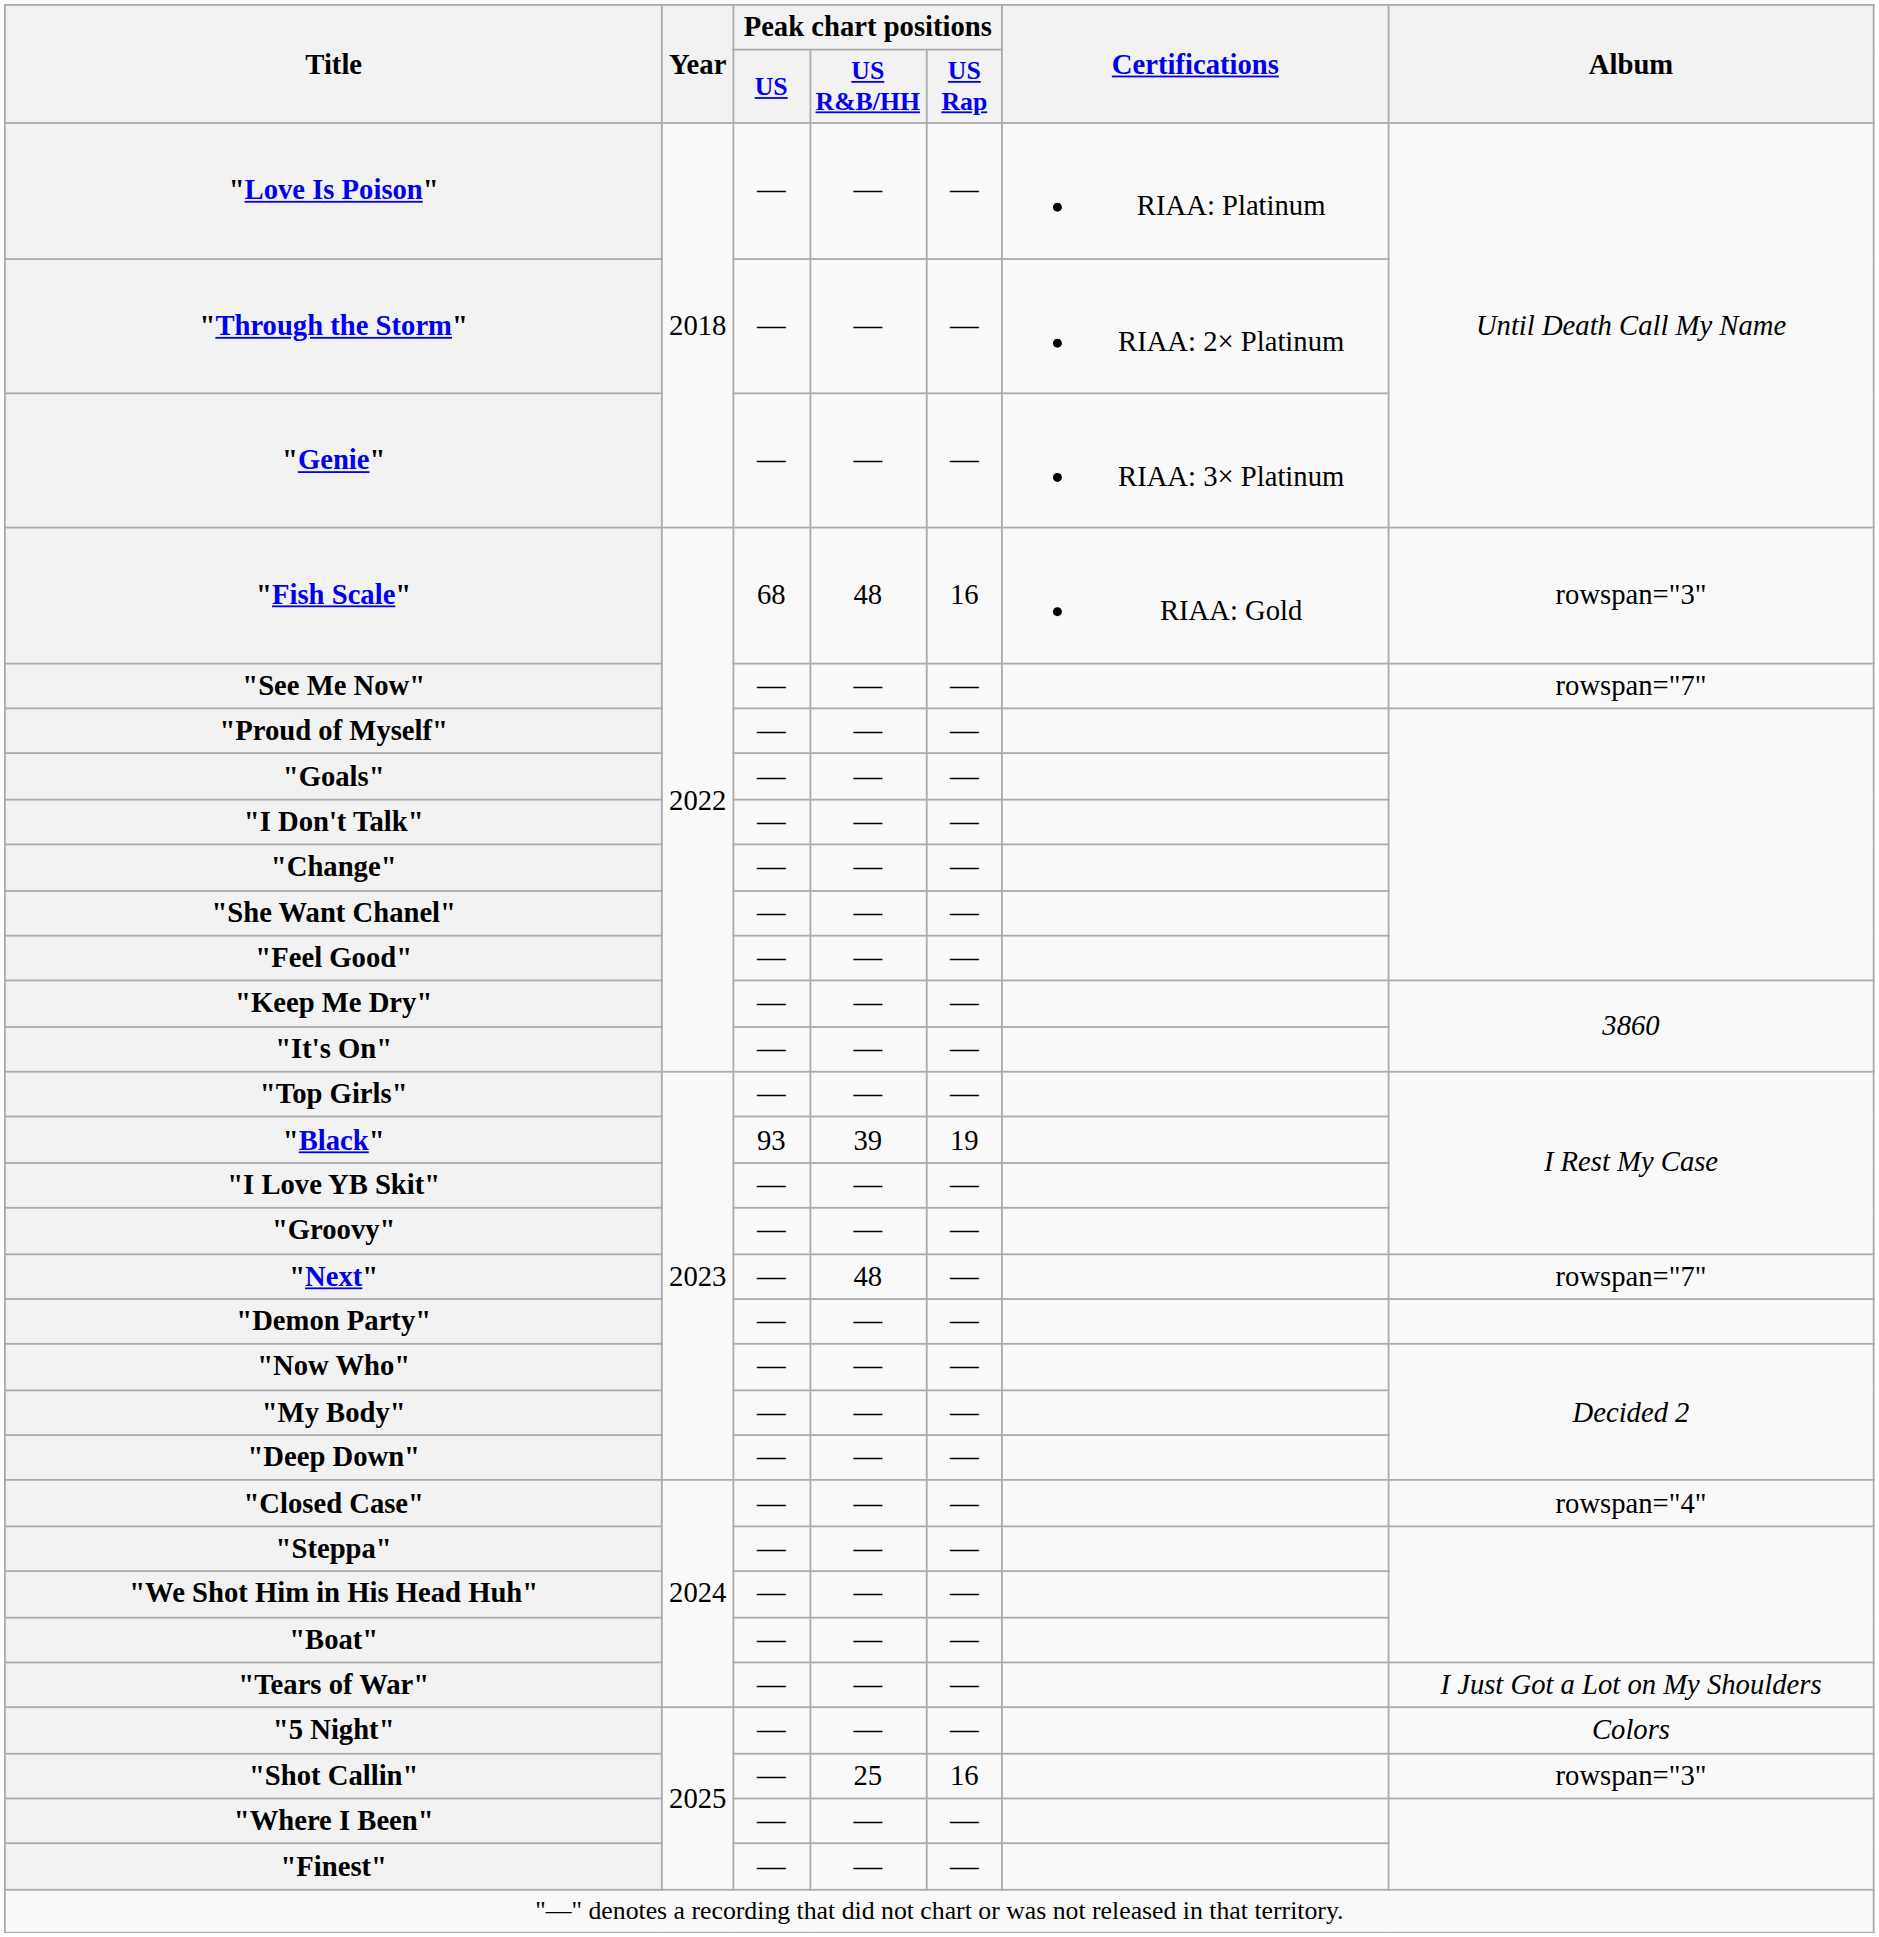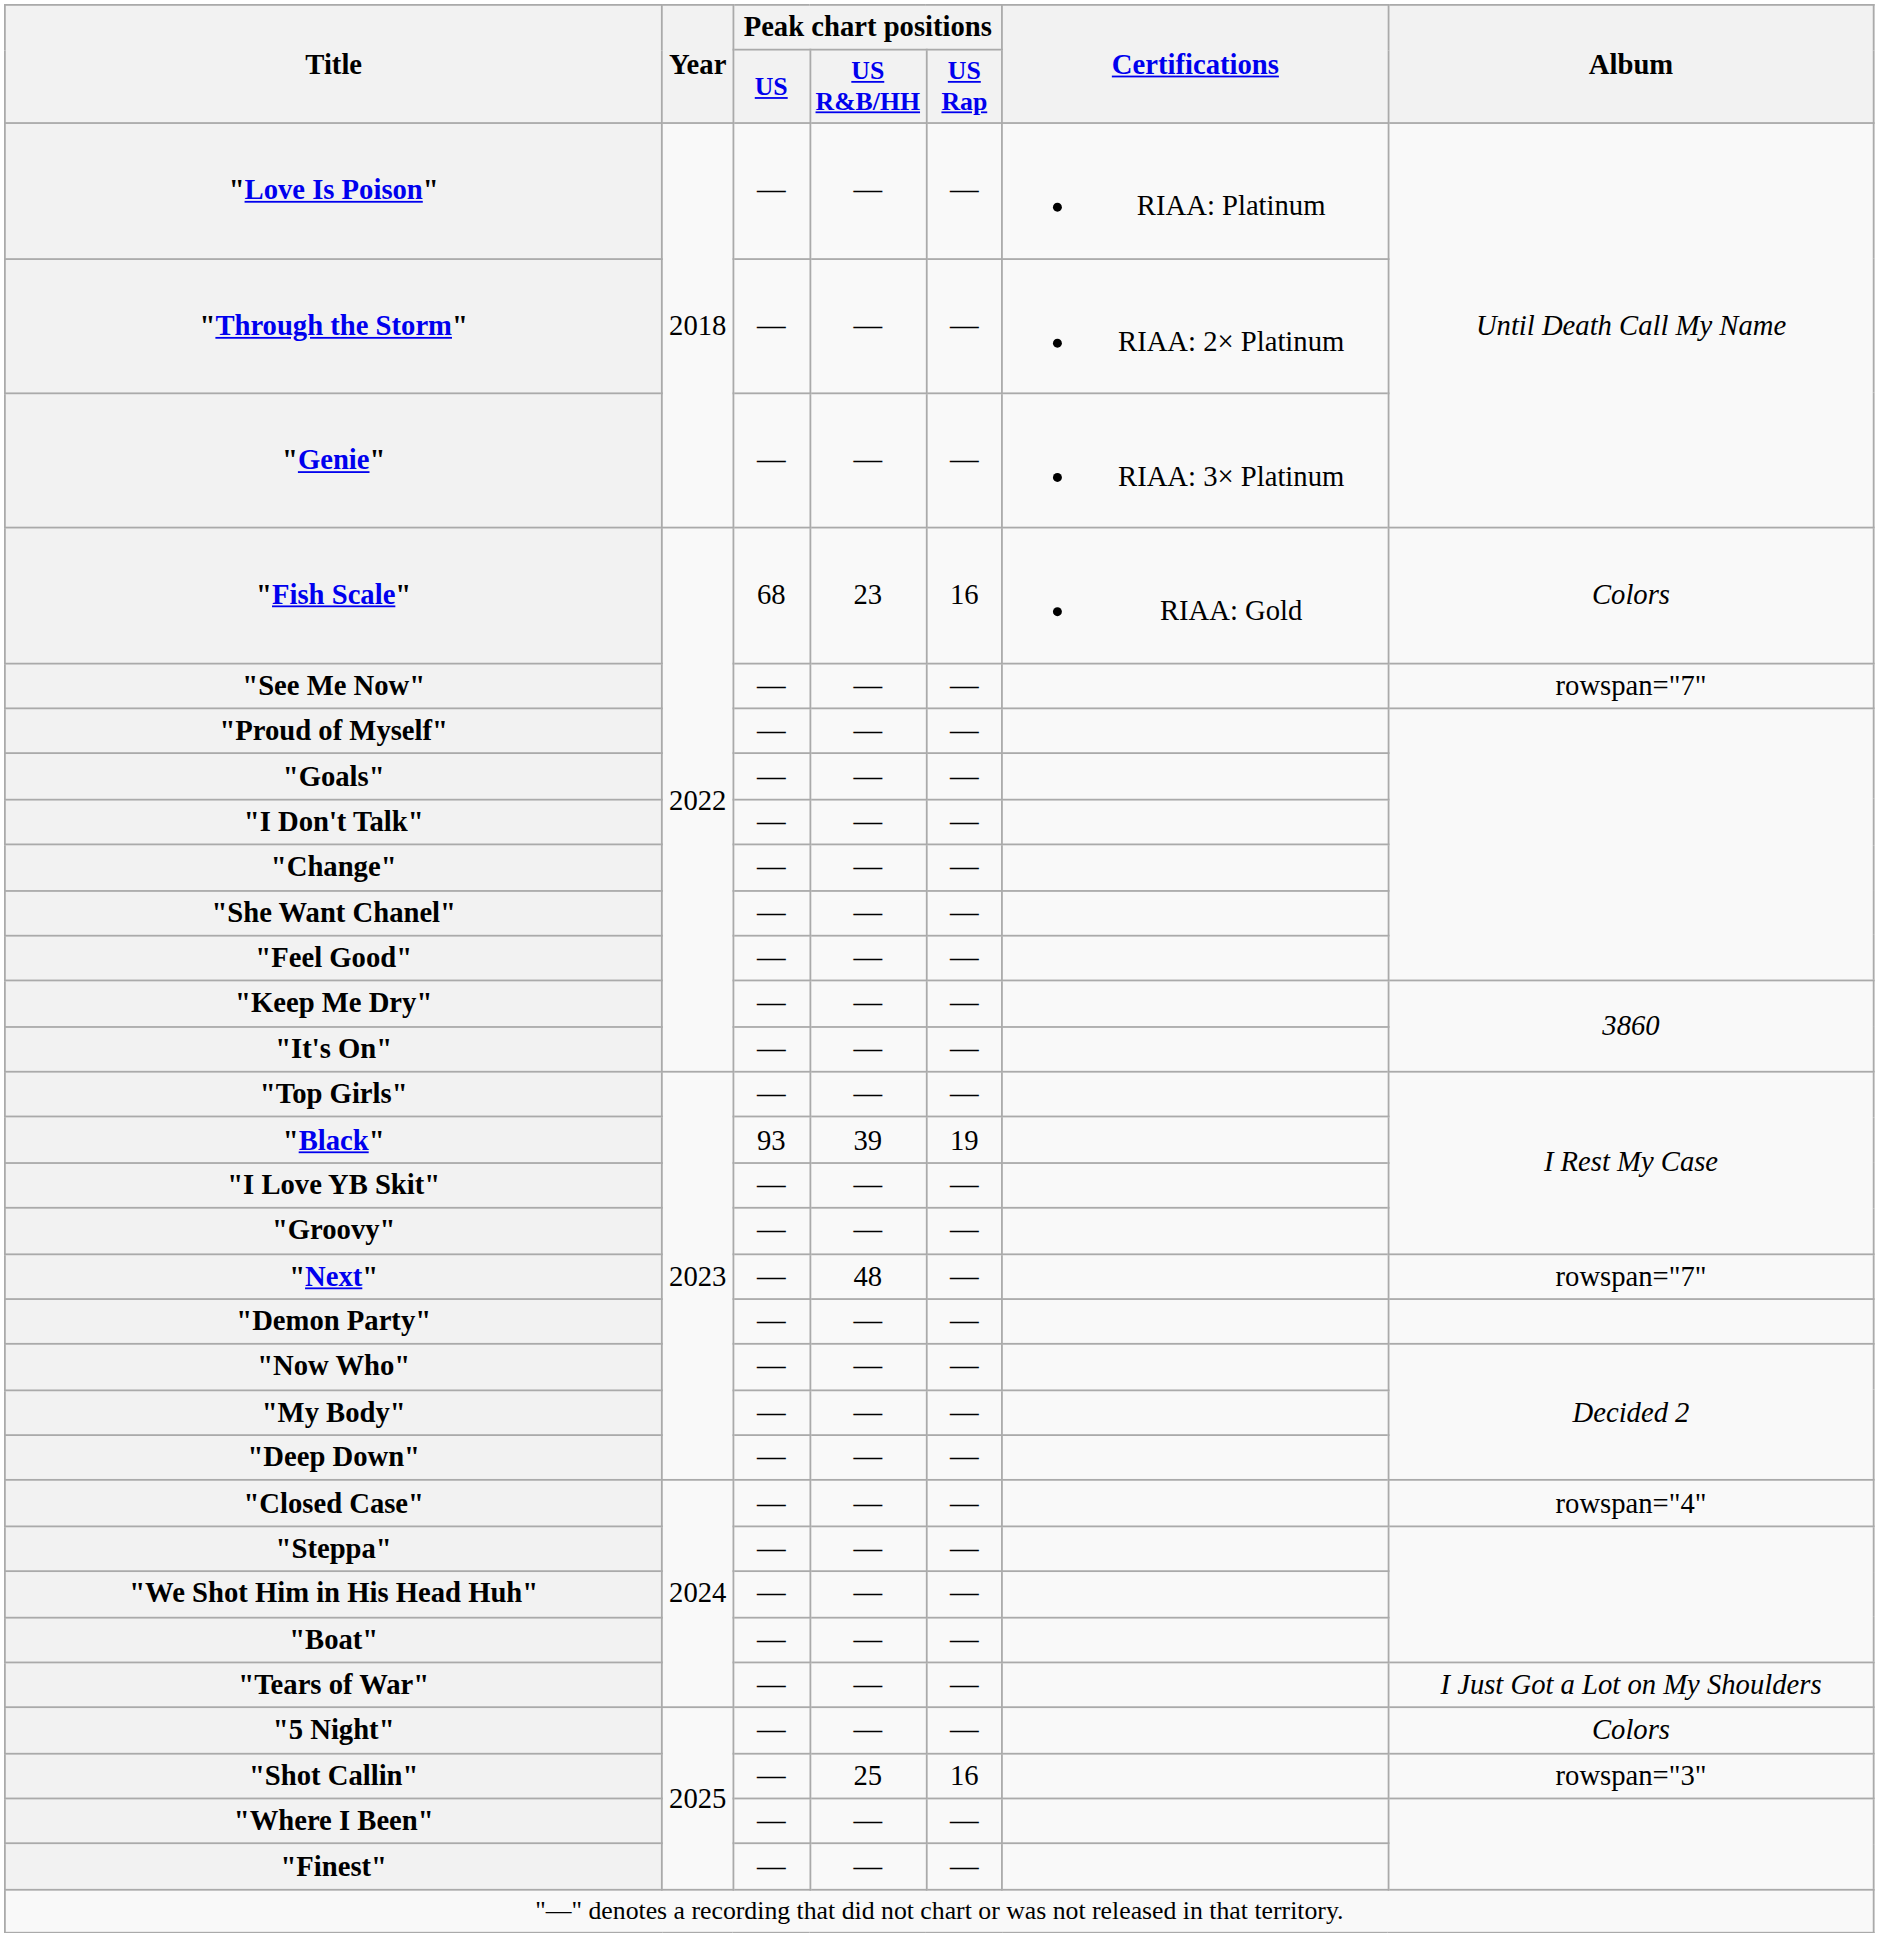(868, 595) 48 -> (868, 595) 23
(1631, 595) rowspan="3" -> (1631, 595) Colors
